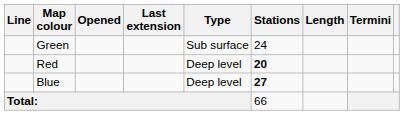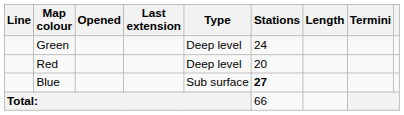(217, 45) Sub surface -> (214, 45) Deep level
(261, 63) bold -> (261, 63) normal
(214, 82) Deep level -> (217, 82) Sub surface
